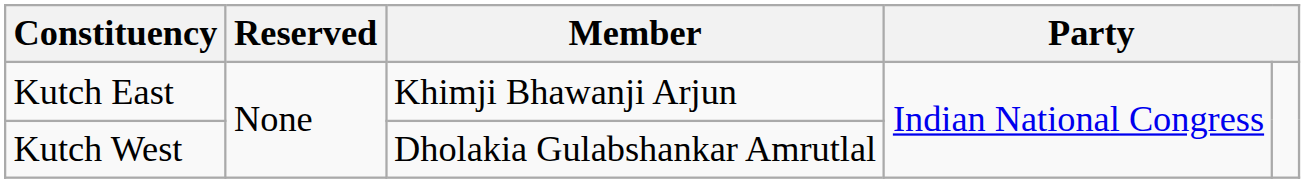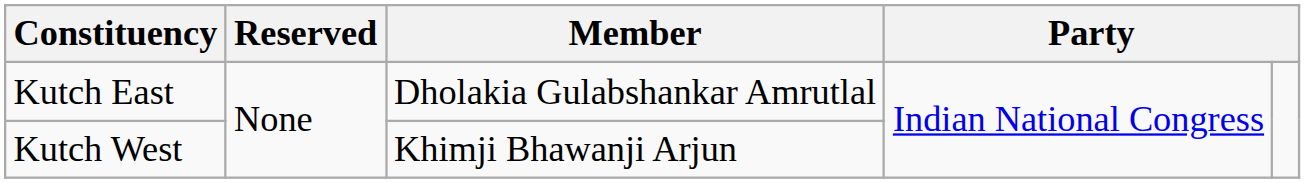(566, 90) Khimji Bhawanji Arjun -> (635, 90) Dholakia Gulabshankar Amrutlal
(635, 148) Dholakia Gulabshankar Amrutlal -> (566, 148) Khimji Bhawanji Arjun
